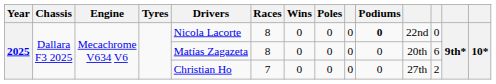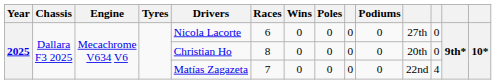(267, 32) 8 -> (267, 32) 6
(380, 32) bold -> (380, 32) normal
(417, 32) 22nd -> (417, 32) 27th
(211, 50) Matías Zagazeta -> (203, 50) Christian Ho
(437, 50) 6 -> (437, 50) 0
(203, 69) Christian Ho -> (211, 69) Matías Zagazeta
(417, 69) 27th -> (417, 69) 22nd
(437, 69) 2 -> (437, 69) 4
